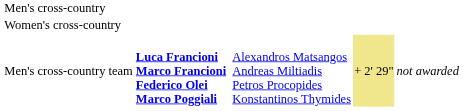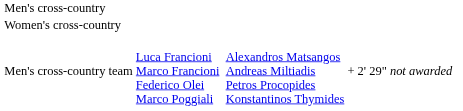(181, 77) bold -> (178, 77) normal
(374, 70) khaki background -> (367, 70) no background
